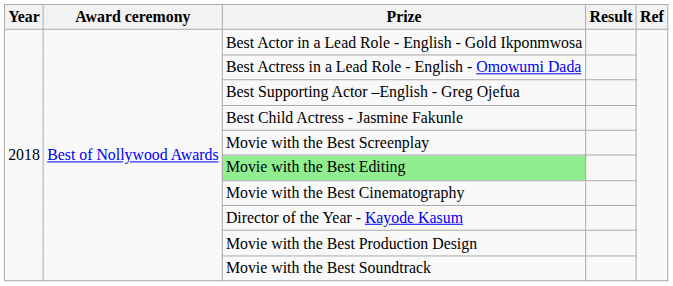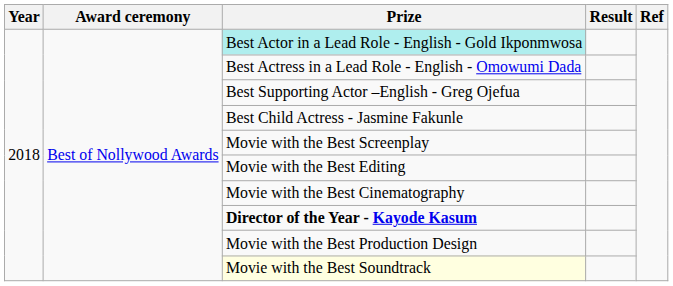(404, 42) no background -> (404, 42) paleturquoise background
(316, 167) lightgreen background -> (316, 167) no background
(344, 218) normal -> (351, 218) bold
(328, 268) no background -> (328, 268) lightyellow background
